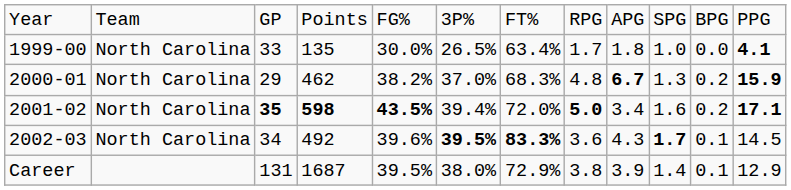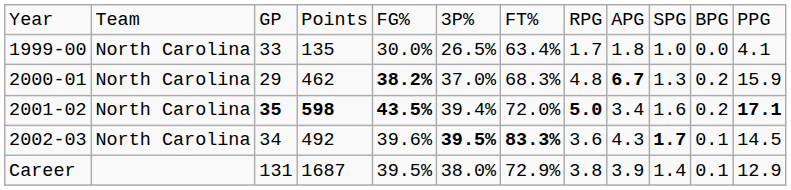(754, 50) bold -> (754, 50) normal
(404, 80) normal -> (404, 80) bold
(759, 80) bold -> (759, 80) normal
